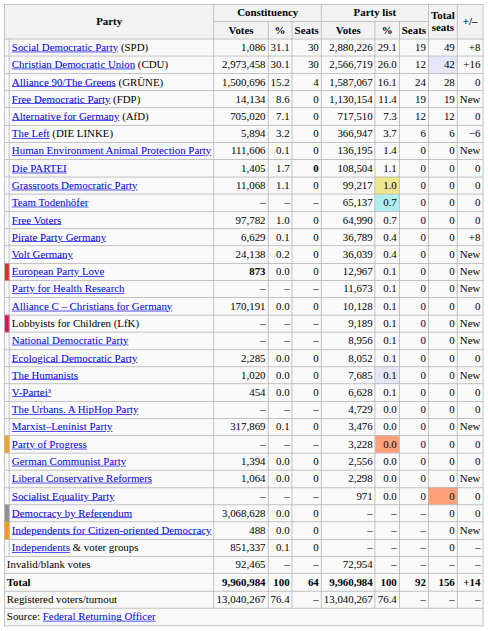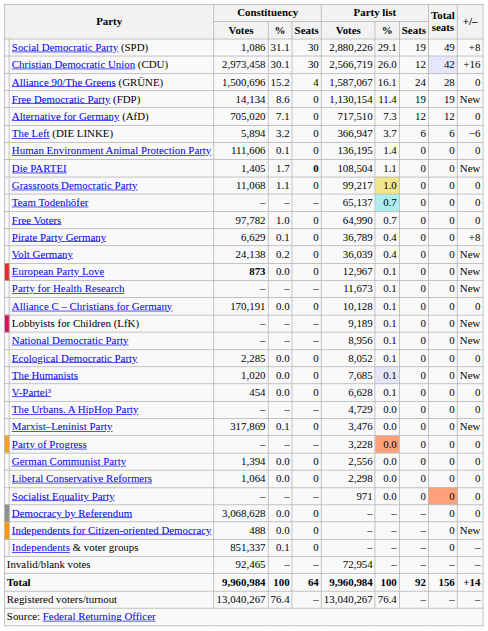(470, 151) New -> (478, 151) 0
(478, 168) 0 -> (470, 168) New
(470, 479) New -> (478, 479) 0
